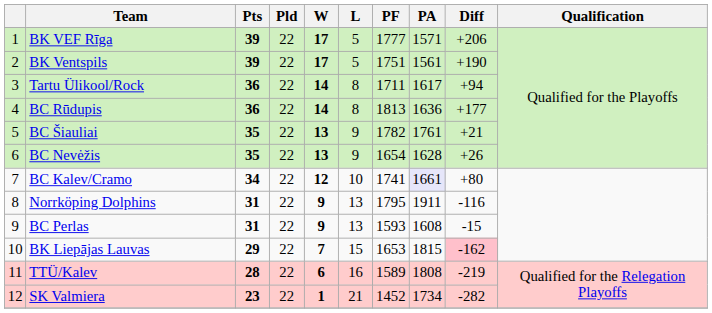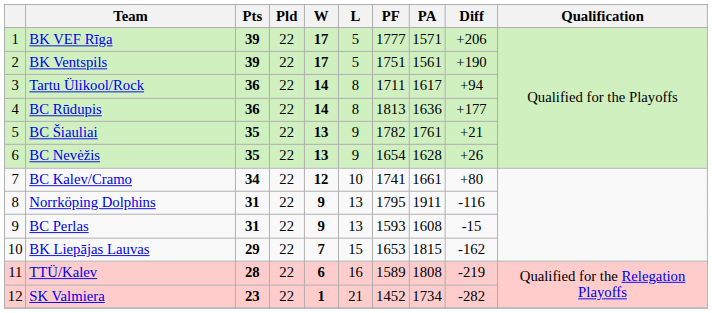(427, 179) lavender background -> (427, 179) no background
(472, 249) pink background -> (472, 249) no background
